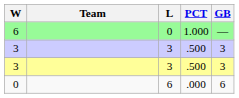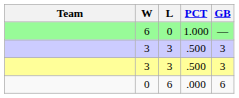columns swapped: (93, 13) <-> (16, 13)
